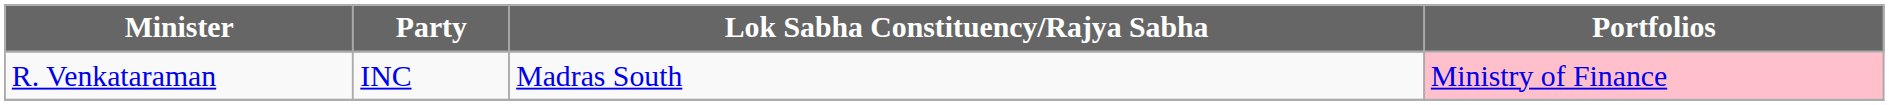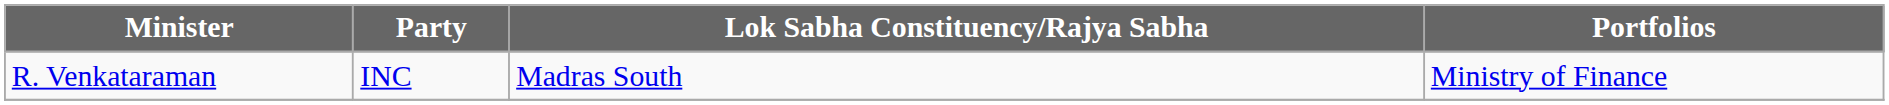(1549, 75) pink background -> (1549, 75) no background
